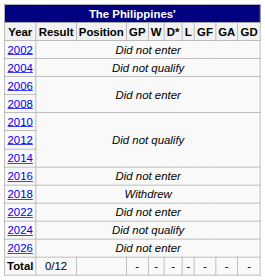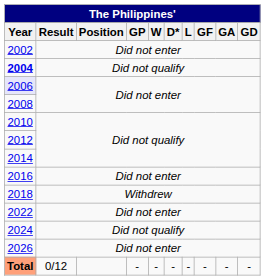(20, 68) normal -> (20, 68) bold
(20, 86) no background -> (20, 86) lavender background
(20, 266) no background -> (20, 266) lightsalmon background
